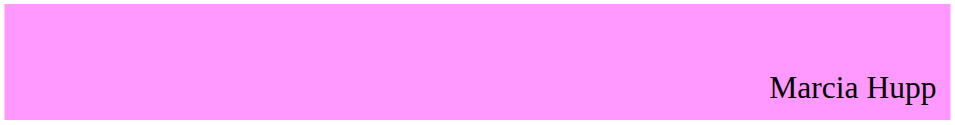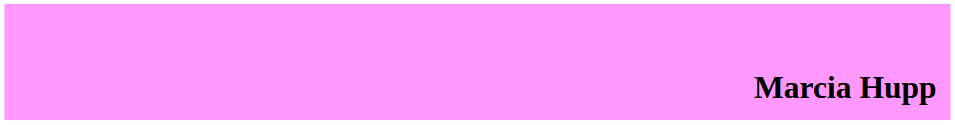(853, 87) normal -> (845, 87) bold
